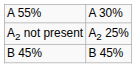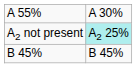(109, 34) no background -> (109, 34) paleturquoise background
